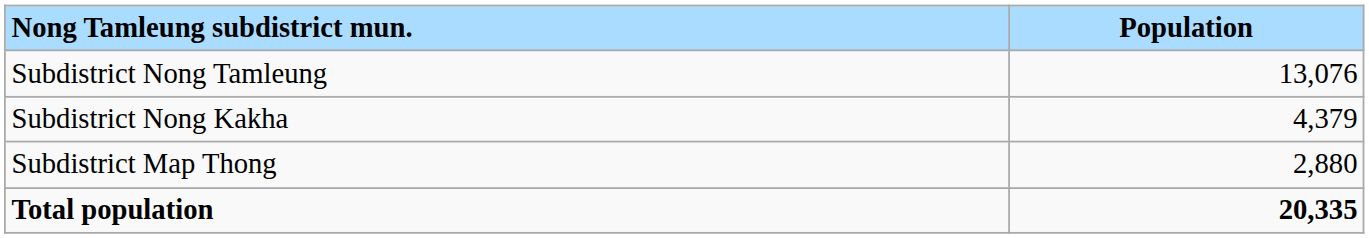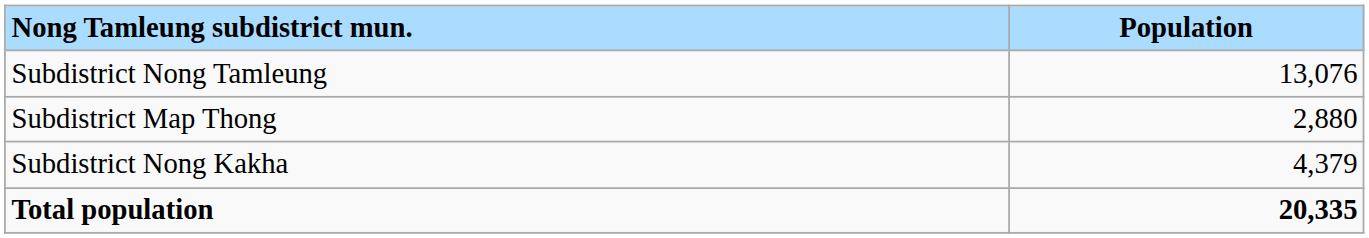rows swapped: (150, 118) <-> (144, 164)
